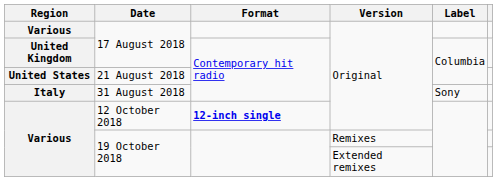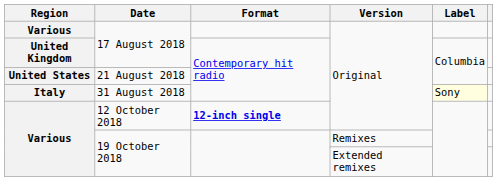(447, 93) no background -> (447, 93) lightyellow background
